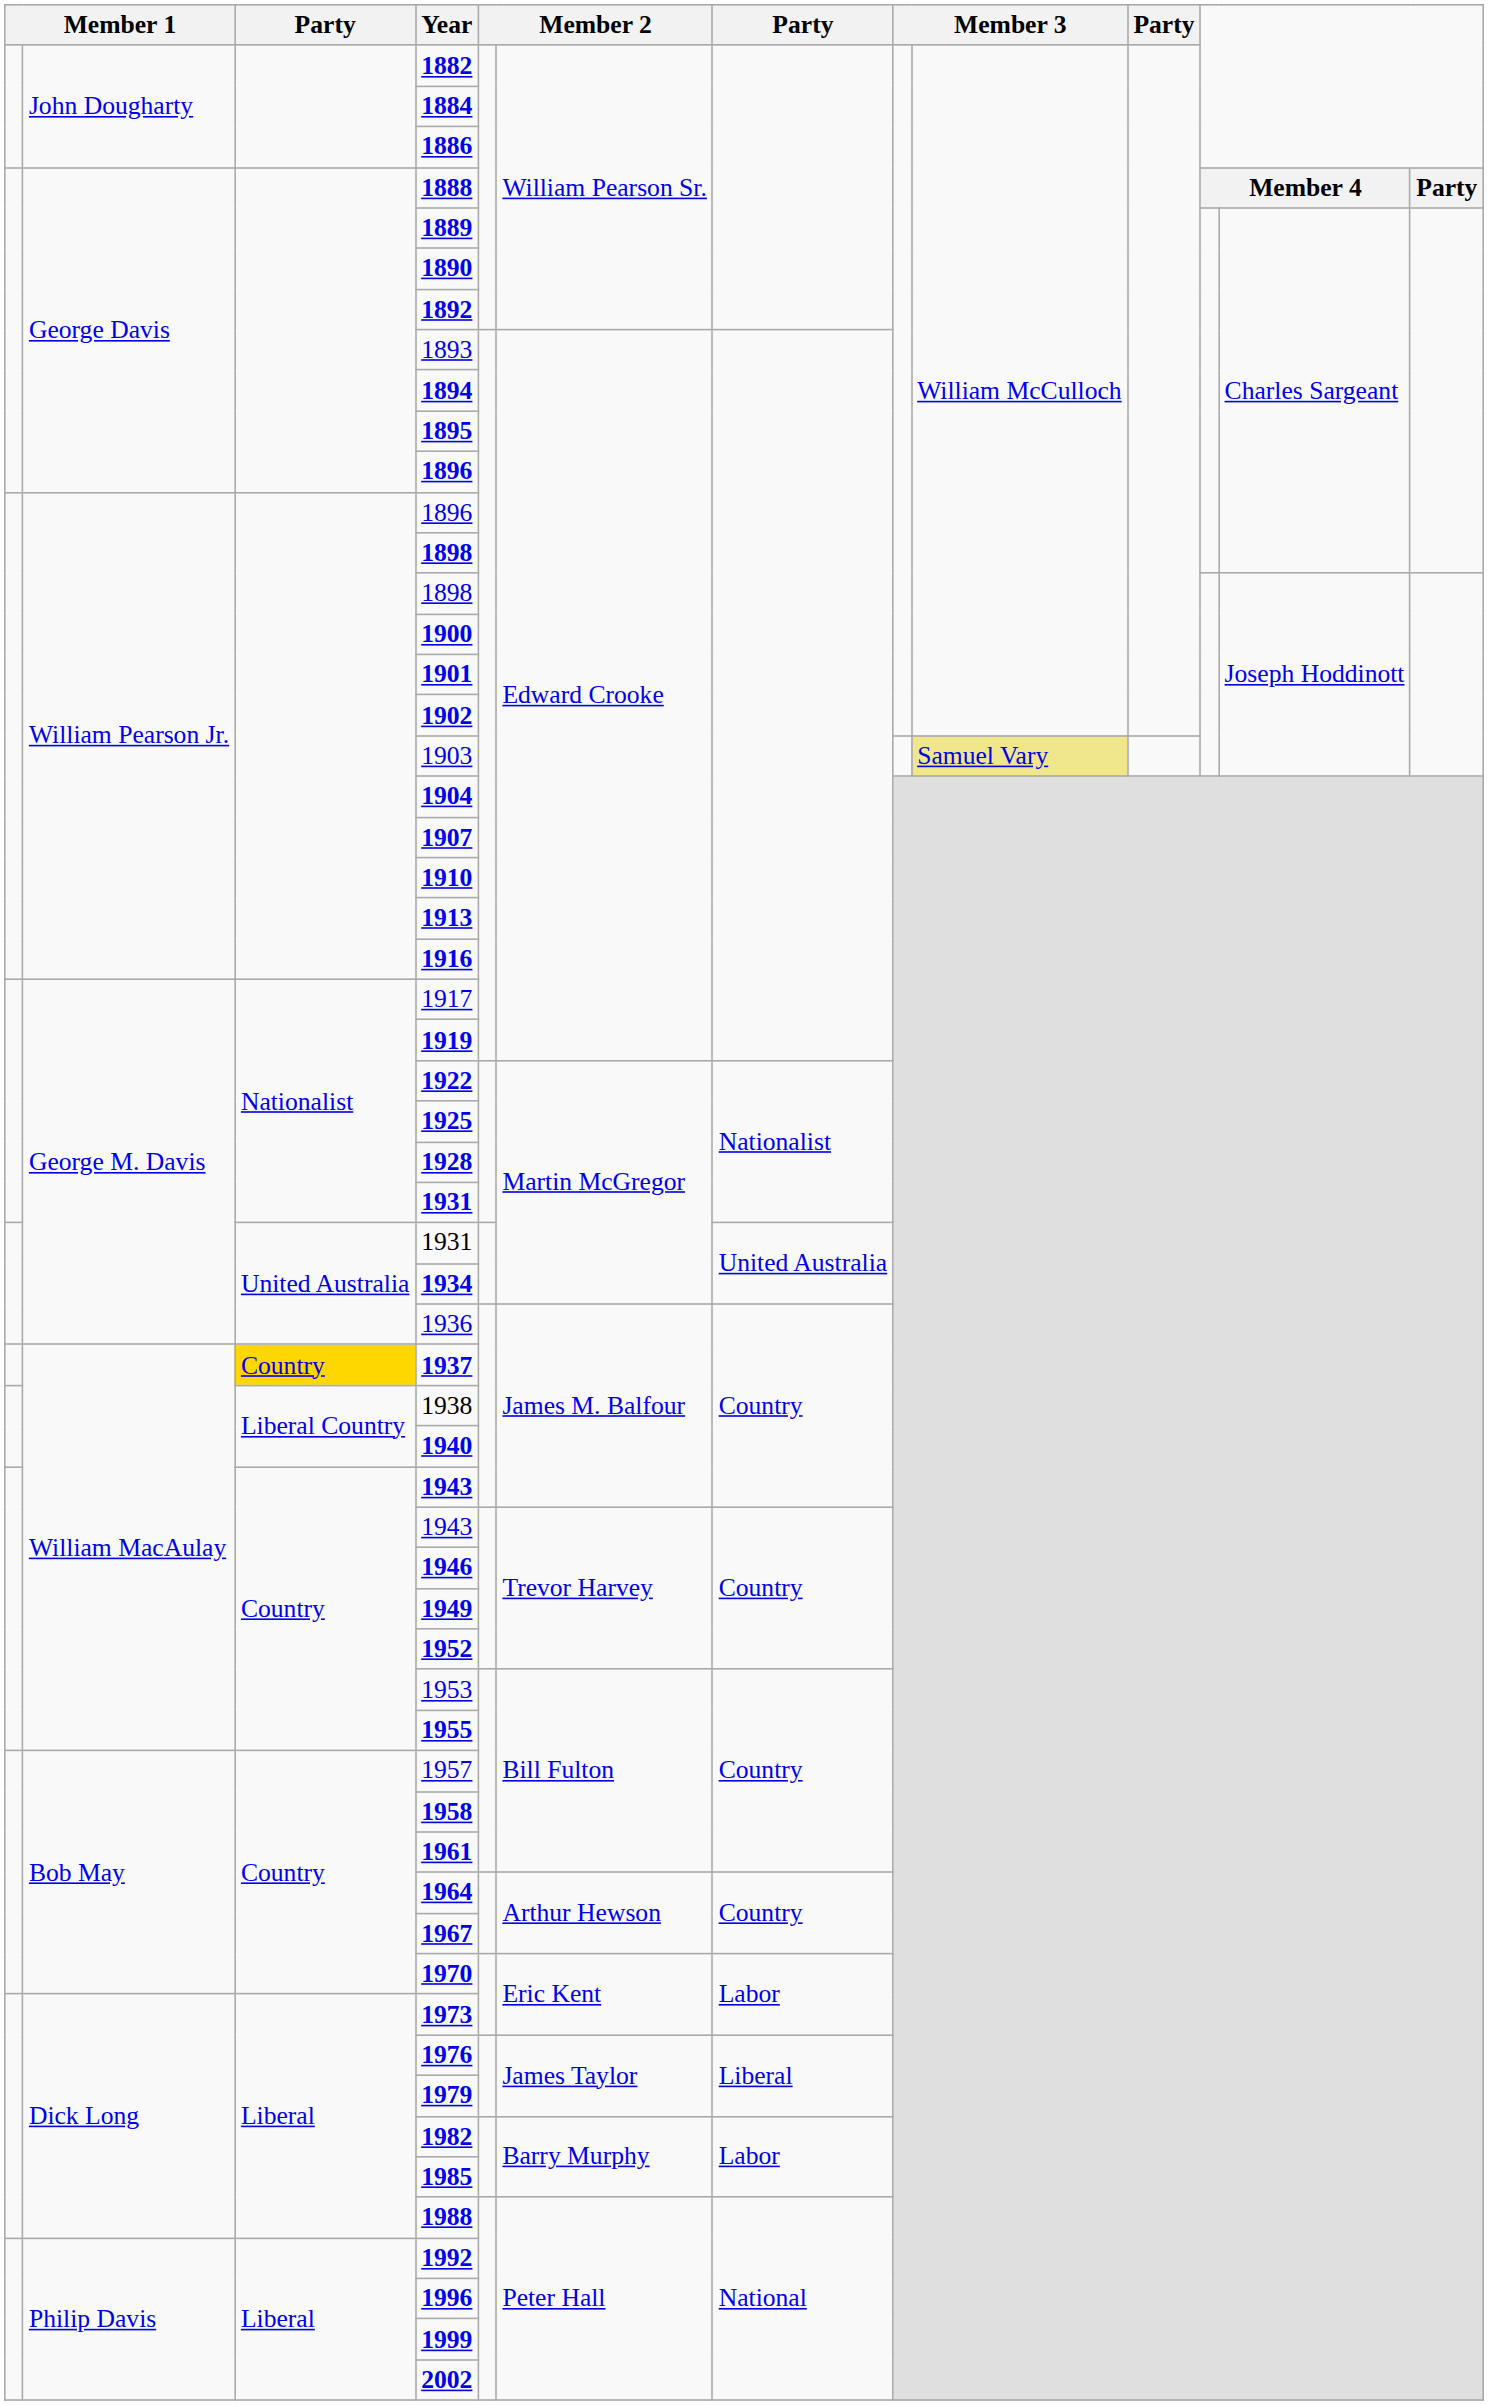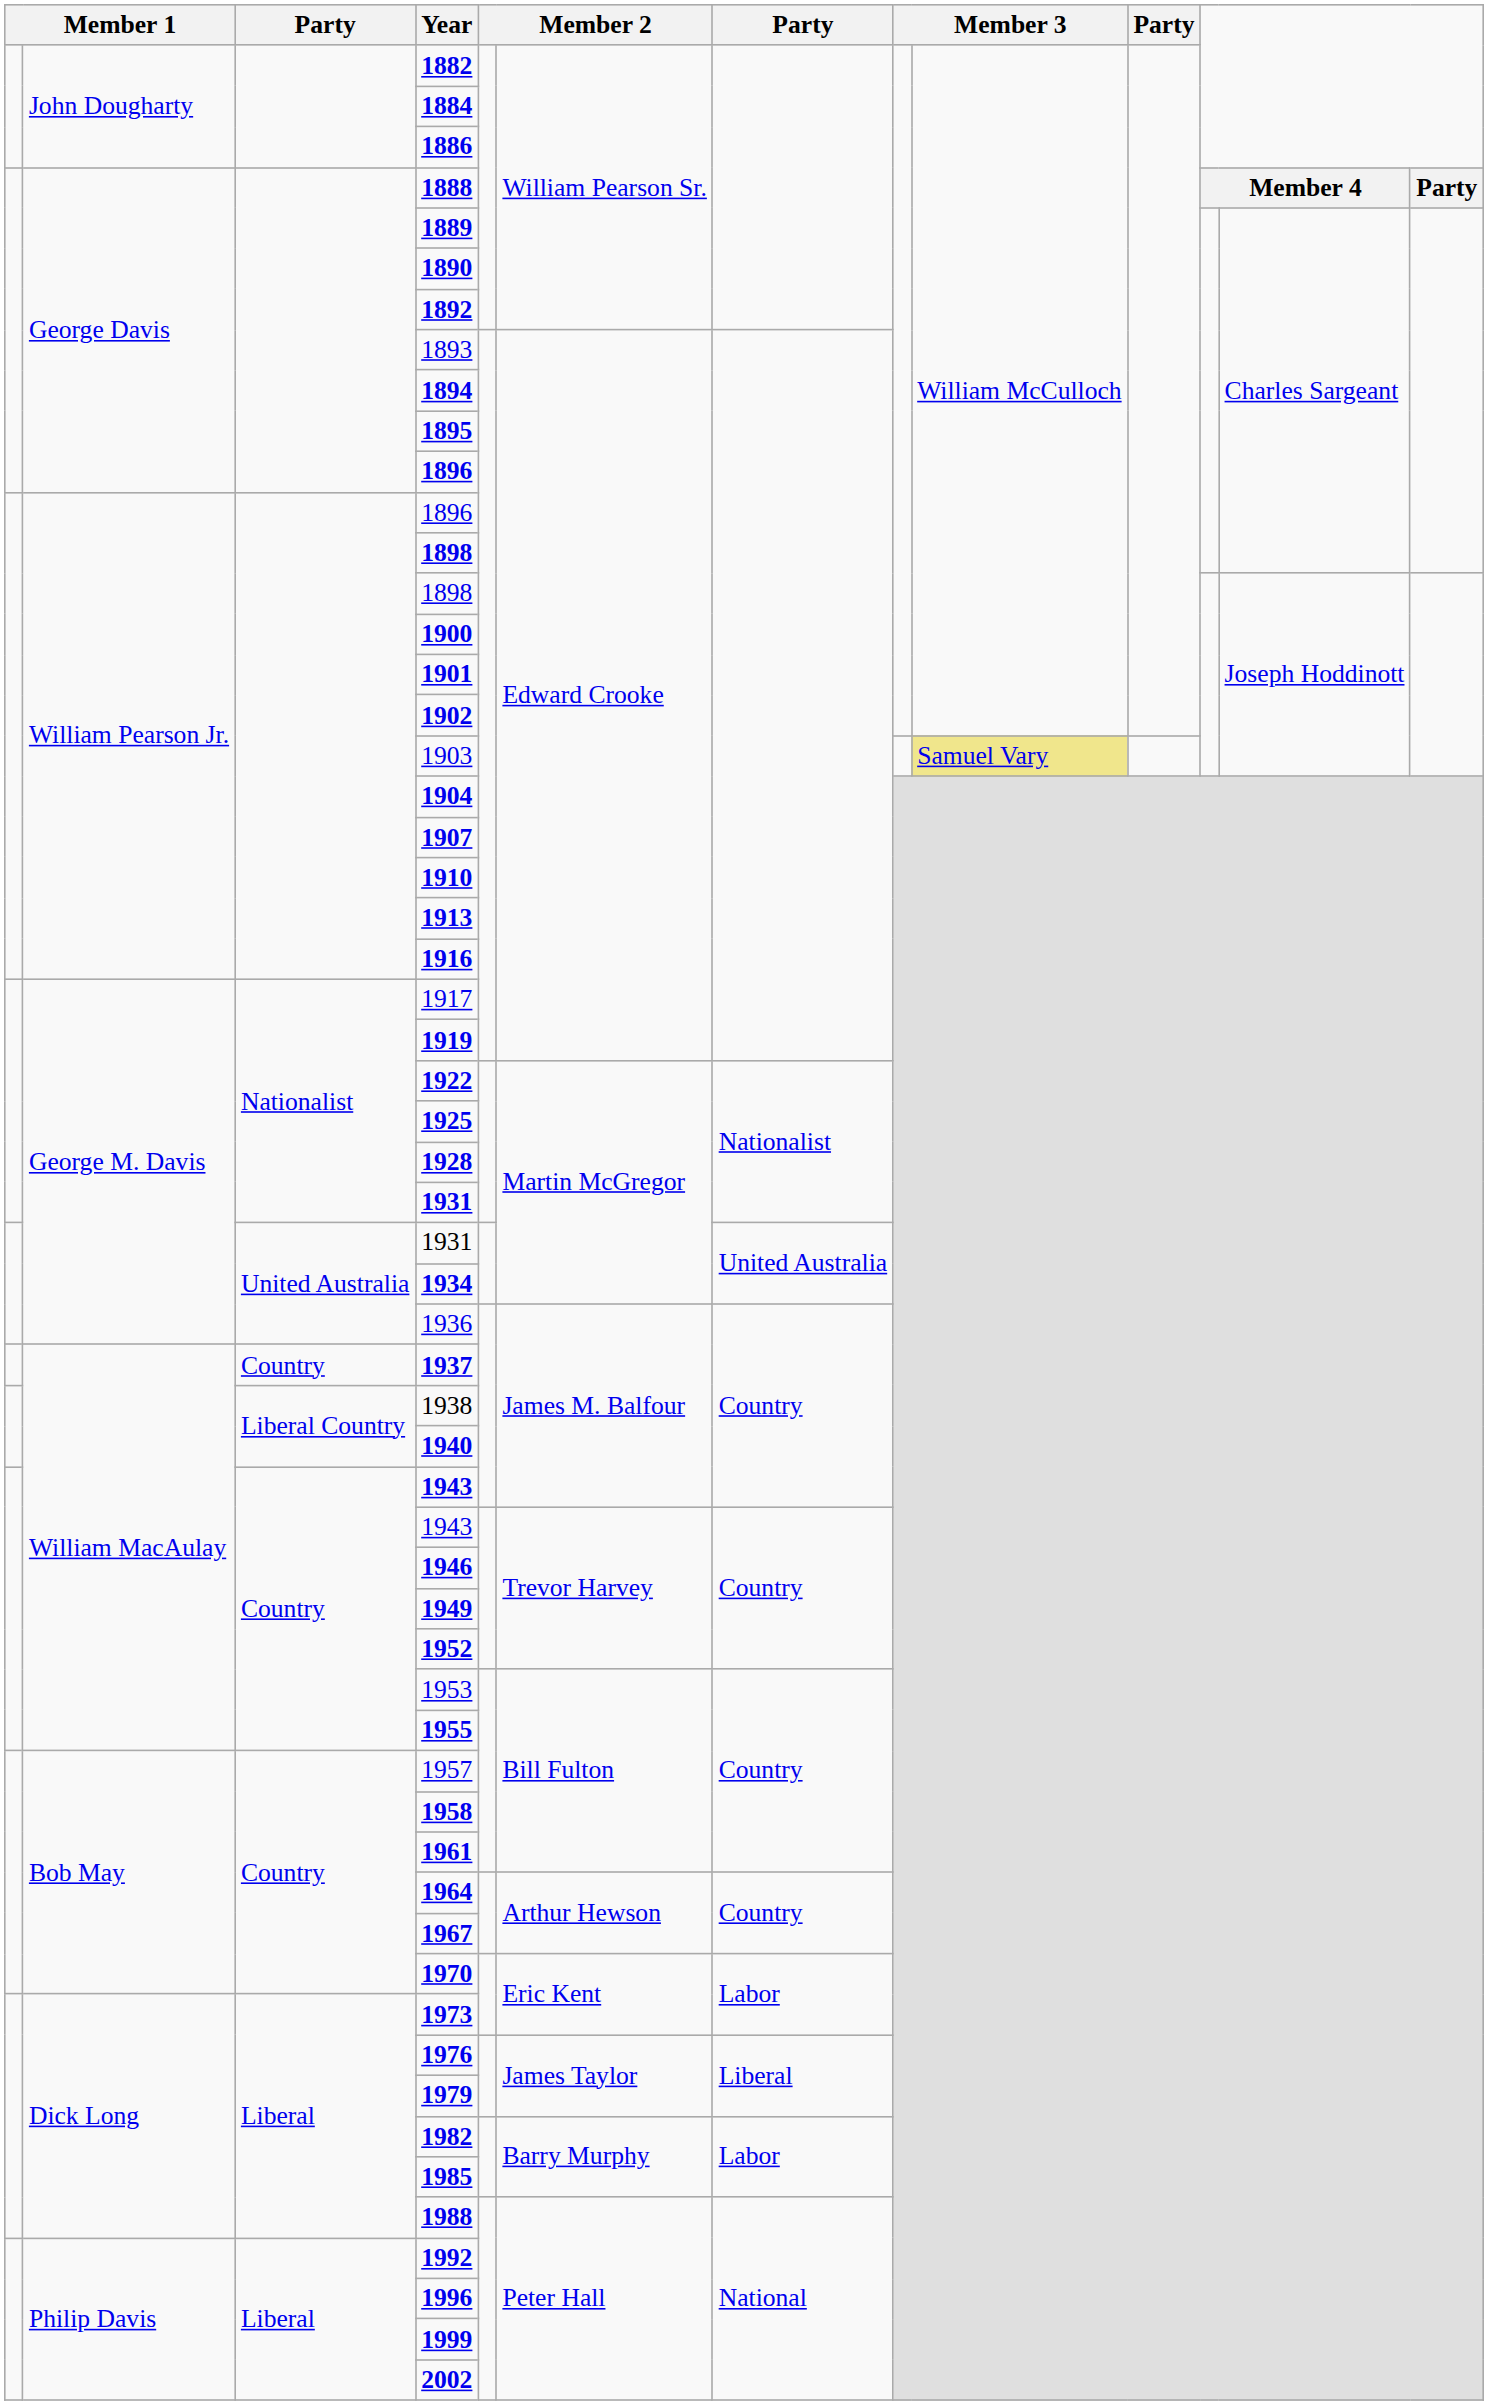(283, 1364) gold background -> (283, 1364) no background
